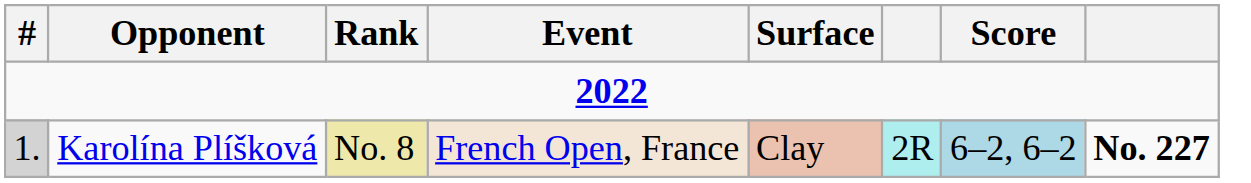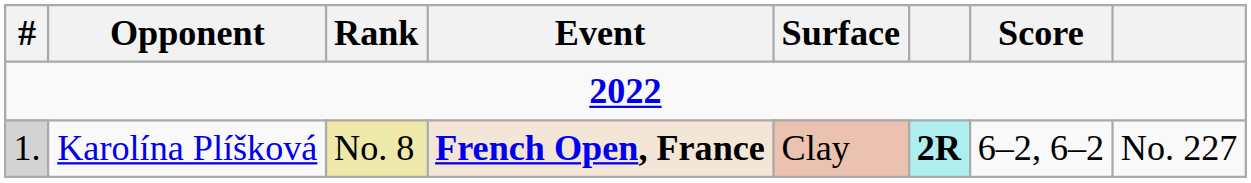(587, 147) normal -> (600, 147) bold
(912, 147) normal -> (939, 147) bold
(1013, 147) lightblue background -> (1041, 147) no background
(1152, 147) bold -> (1179, 147) normal
